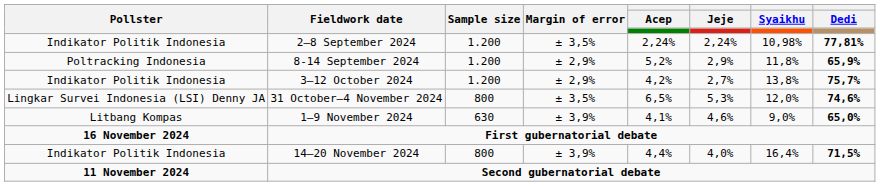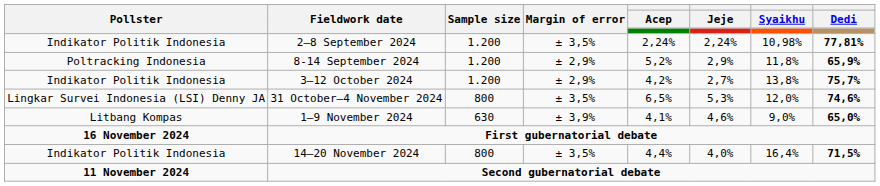(575, 153) ± 3,9% -> (575, 153) ± 3,5%
